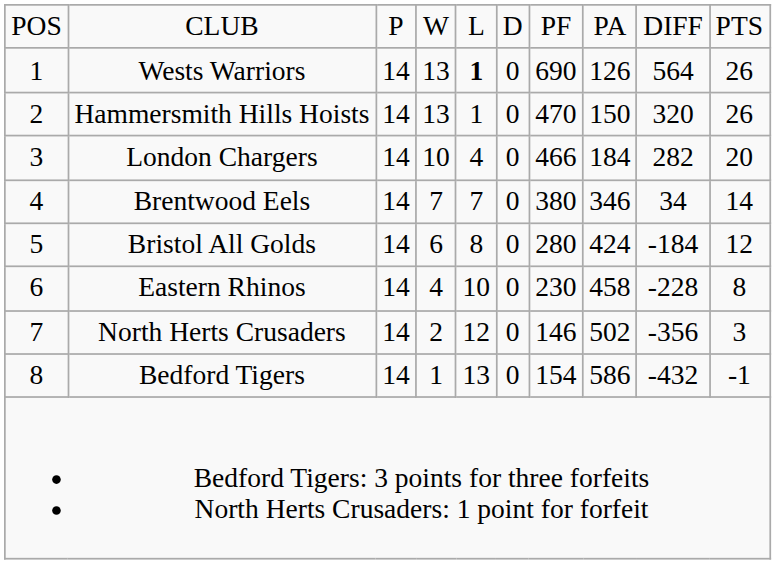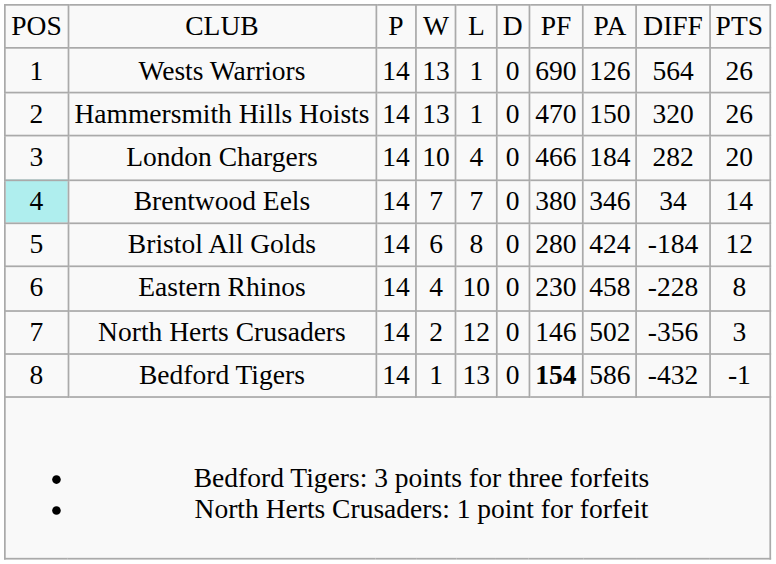(476, 69) bold -> (476, 69) normal
(36, 200) no background -> (36, 200) paleturquoise background
(556, 375) normal -> (556, 375) bold
